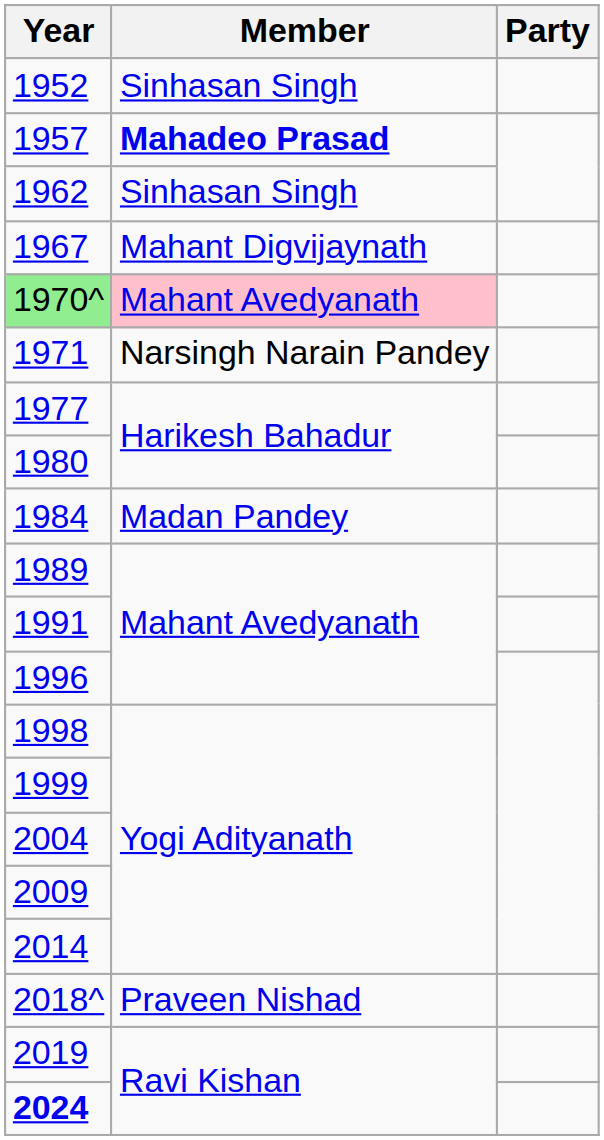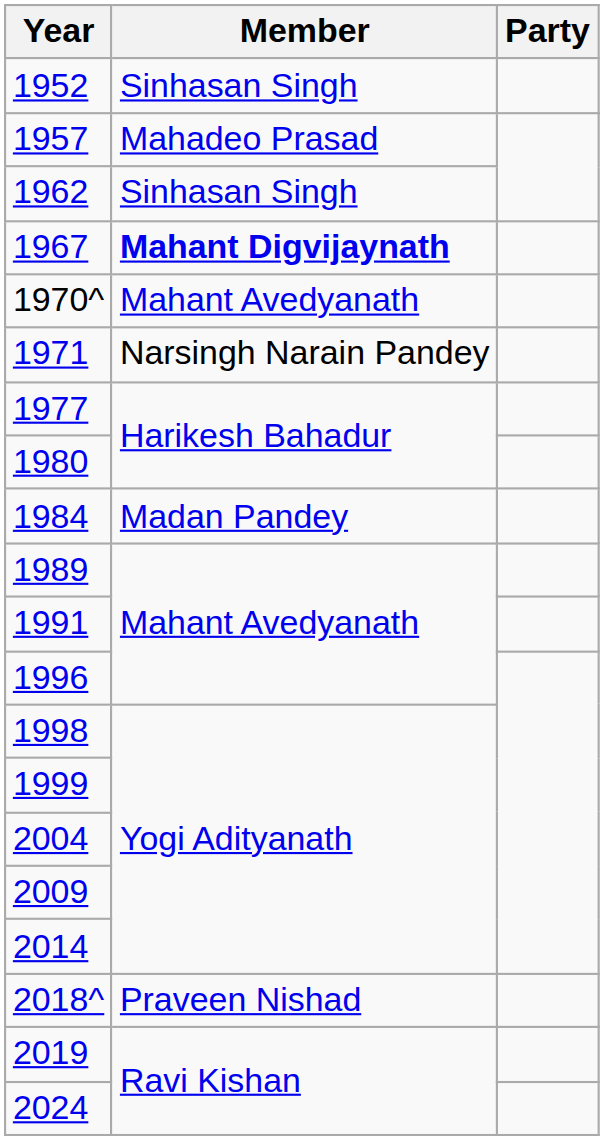(255, 138) bold -> (249, 138) normal
(274, 246) normal -> (285, 246) bold
(59, 300) lightgreen background -> (59, 300) no background
(270, 300) pink background -> (270, 300) no background
(51, 1107) bold -> (51, 1107) normal
